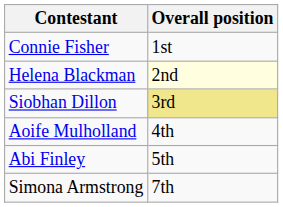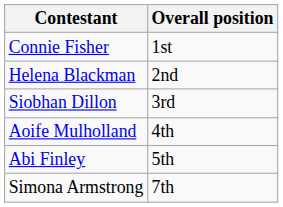(165, 74) lightyellow background -> (165, 74) no background
(163, 103) khaki background -> (163, 103) no background
